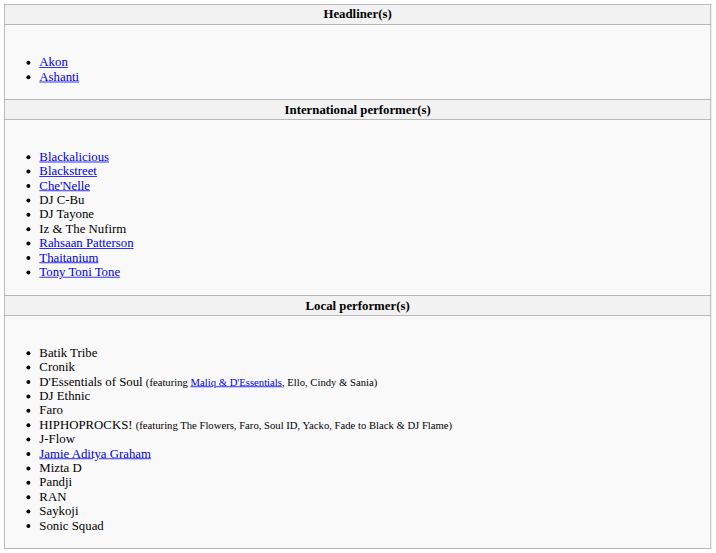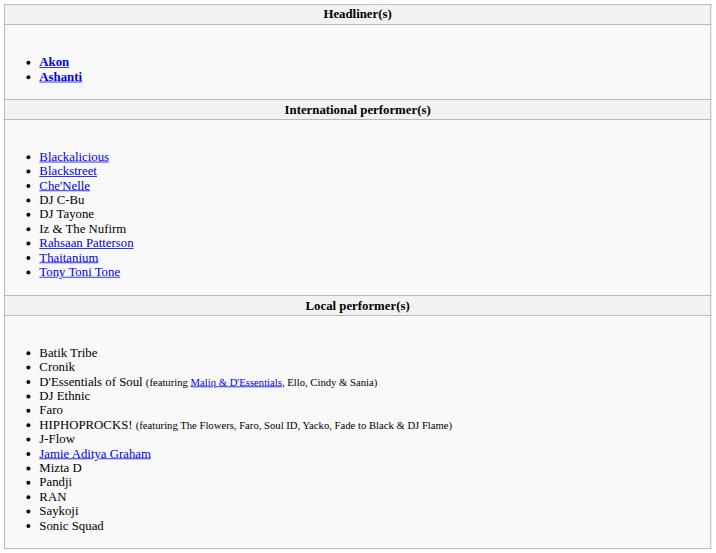(358, 69) normal -> (358, 69) bold
